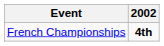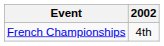(144, 31) bold -> (144, 31) normal
